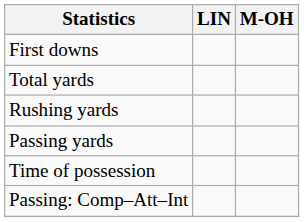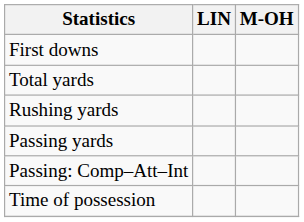rows swapped: (99, 200) <-> (82, 170)
